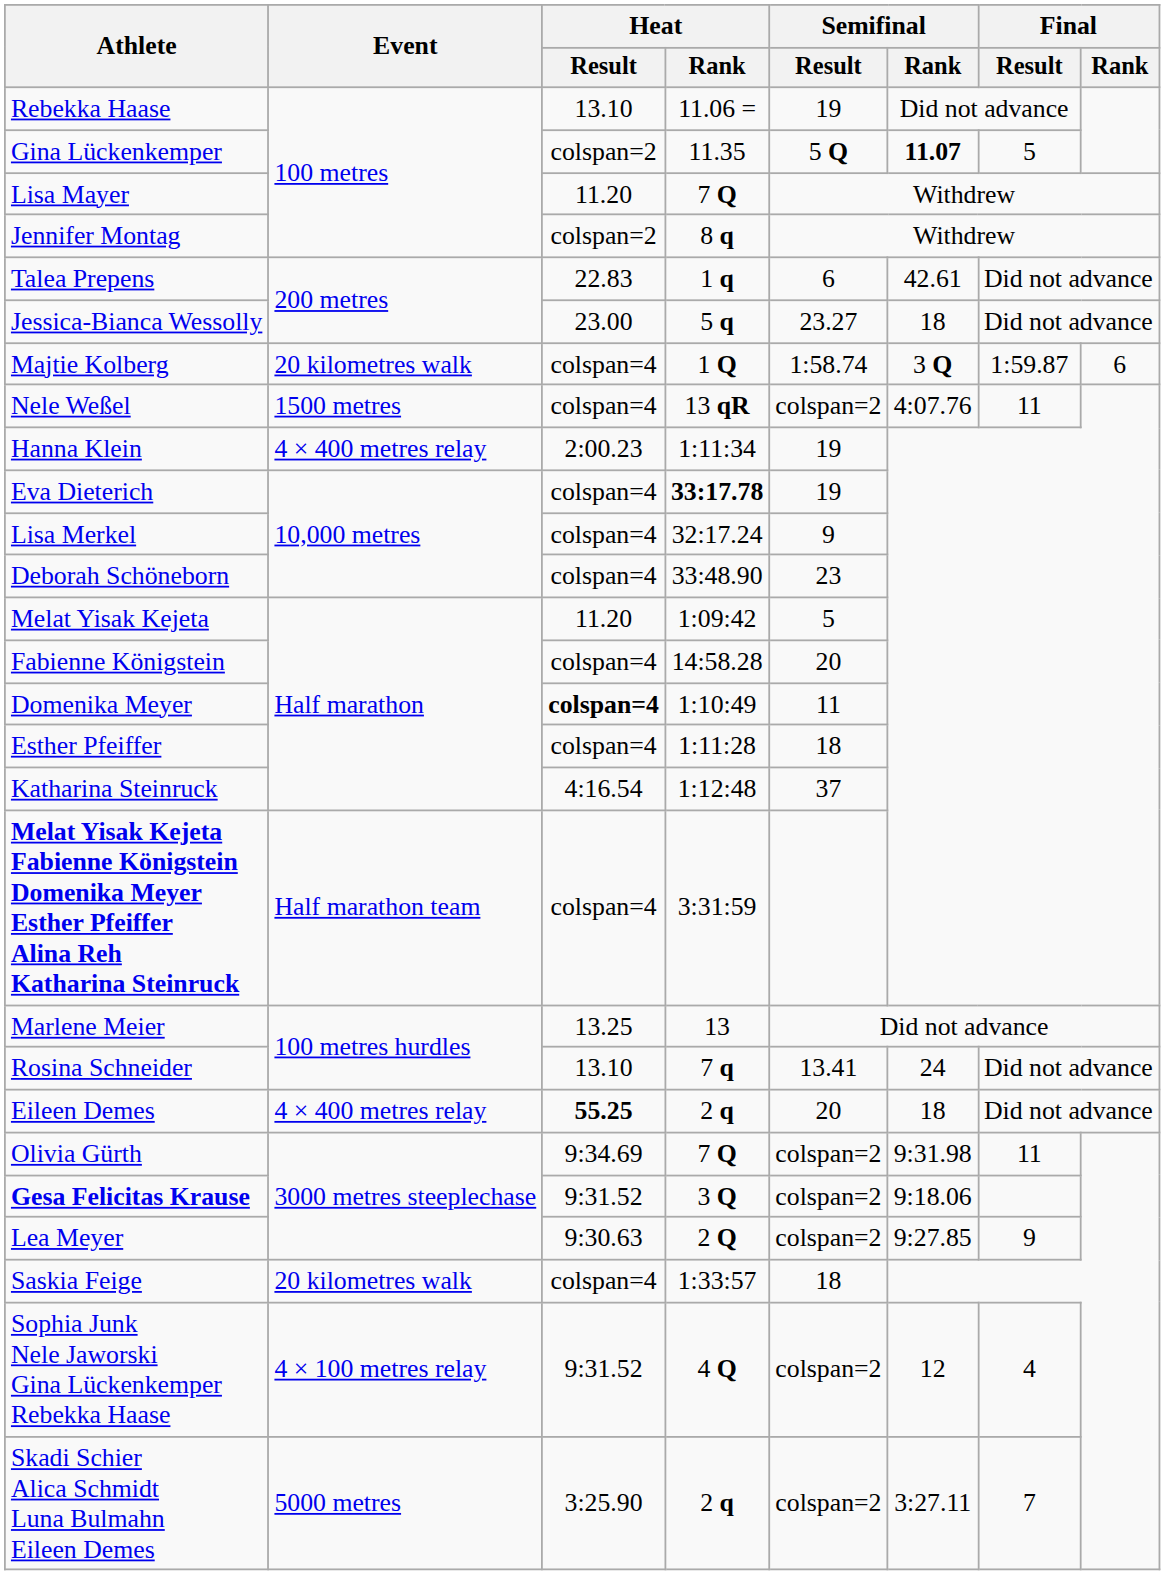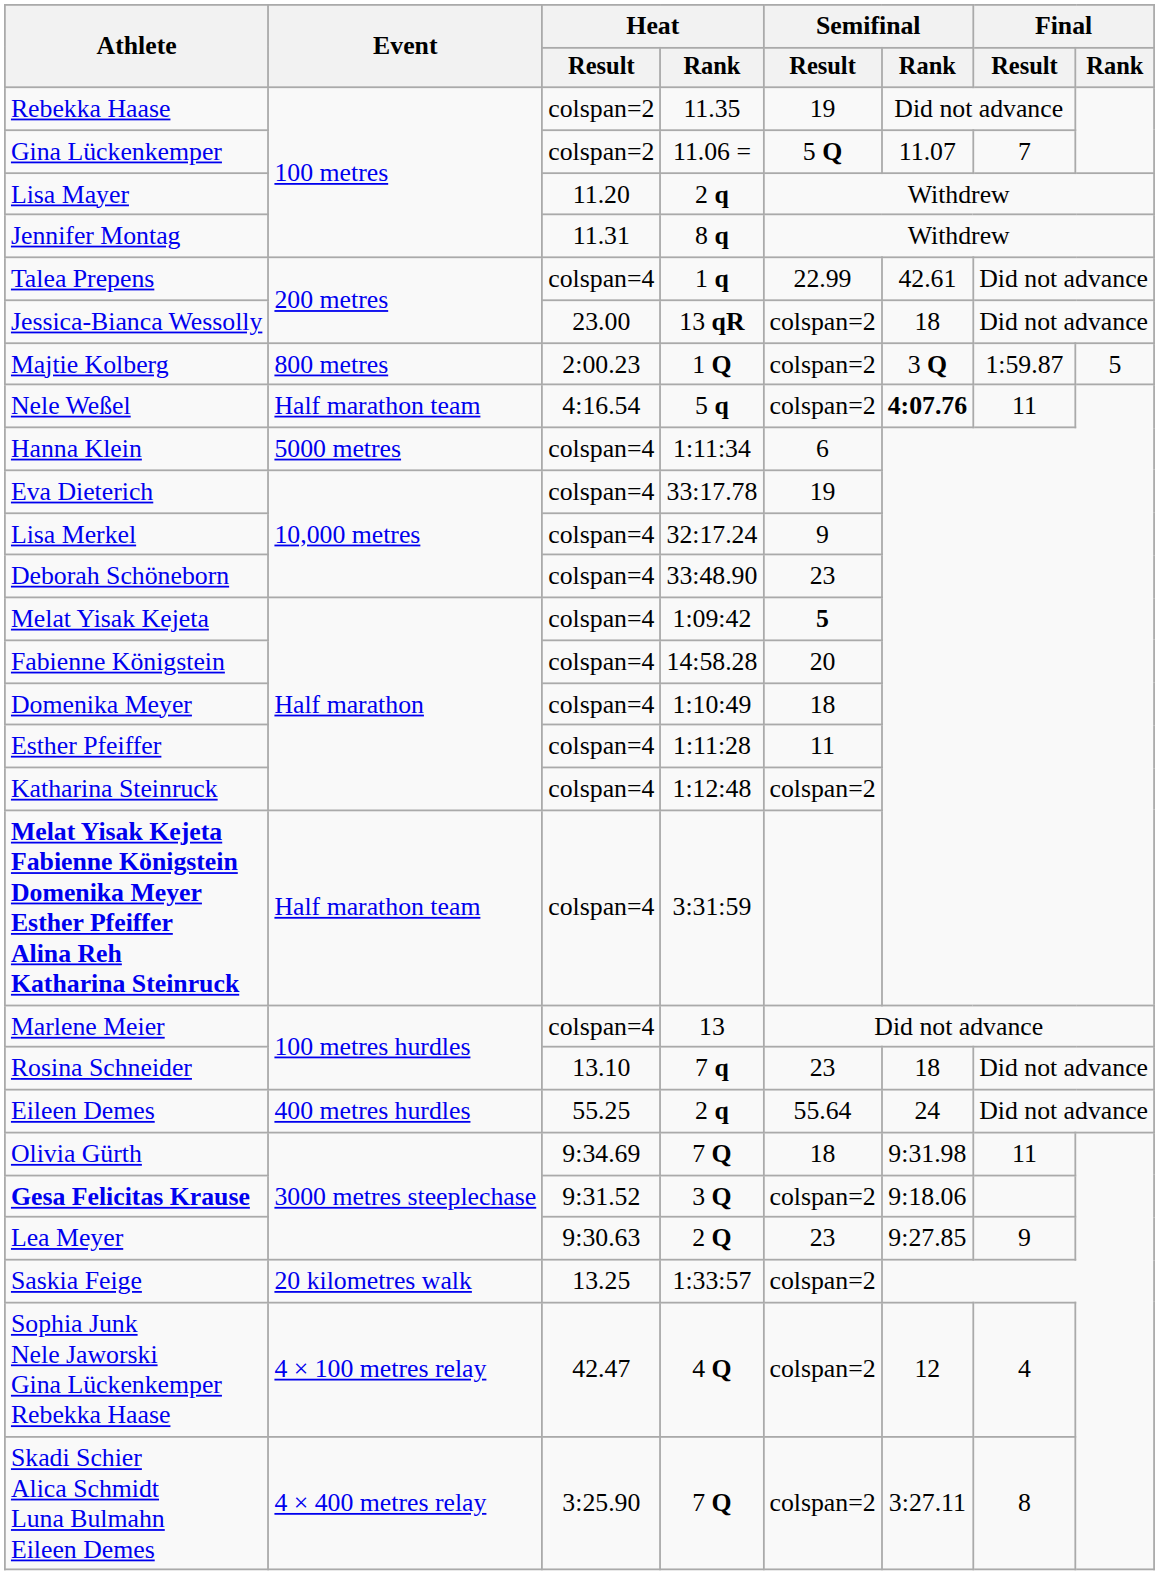(604, 108) 13.10 -> (601, 108) colspan=2
(717, 108) 11.06 = -> (712, 108) 11.35
(717, 151) 11.35 -> (712, 151) 11.06 =
(933, 151) bold -> (927, 151) normal
(1029, 151) 5 -> (1024, 151) 7
(717, 193) 7 Q -> (712, 193) 2 q
(604, 236) colspan=2 -> (601, 236) 11.31
(604, 278) 22.83 -> (601, 278) colspan=4
(828, 278) 6 -> (823, 278) 22.99
(717, 321) 5 q -> (712, 321) 13 qR
(828, 321) 23.27 -> (823, 321) colspan=2
(373, 363) 20 kilometres walk -> (331, 363) 800 metres
(604, 363) colspan=4 -> (601, 363) 2:00.23
(828, 363) 1:58.74 -> (823, 363) colspan=2
(1120, 363) 6 -> (1115, 363) 5
(338, 406) 1500 metres -> (377, 406) Half marathon team
(604, 406) colspan=4 -> (601, 406) 4:16.54
(717, 406) 13 qR -> (712, 406) 5 q
(933, 406) normal -> (927, 406) bold
(380, 448) 4 × 400 metres relay -> (338, 448) 5000 metres
(604, 448) 2:00.23 -> (601, 448) colspan=4
(828, 448) 19 -> (823, 448) 6
(717, 491) bold -> (712, 491) normal
(604, 619) 11.20 -> (601, 619) colspan=4
(828, 619) normal -> (823, 619) bold
(604, 704) bold -> (601, 704) normal
(828, 704) 11 -> (823, 704) 18
(828, 746) 18 -> (823, 746) 11
(604, 789) 4:16.54 -> (601, 789) colspan=4
(828, 789) 37 -> (823, 789) colspan=2
(604, 1026) 13.25 -> (601, 1026) colspan=4
(828, 1068) 13.41 -> (823, 1068) 23
(933, 1068) 24 -> (927, 1068) 18
(380, 1111) 4 × 400 metres relay -> (372, 1111) 400 metres hurdles
(604, 1111) bold -> (601, 1111) normal
(828, 1111) 20 -> (823, 1111) 55.64
(933, 1111) 18 -> (927, 1111) 24
(828, 1153) colspan=2 -> (823, 1153) 18
(828, 1238) colspan=2 -> (823, 1238) 23
(604, 1281) colspan=4 -> (601, 1281) 13.25
(828, 1281) 18 -> (823, 1281) colspan=2
(604, 1369) 9:31.52 -> (601, 1369) 42.47
(338, 1503) 5000 metres -> (380, 1503) 4 × 400 metres relay
(717, 1503) 2 q -> (712, 1503) 7 Q
(1029, 1503) 7 -> (1024, 1503) 8
